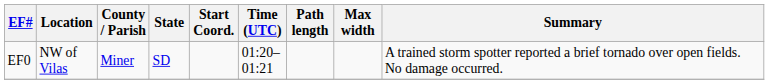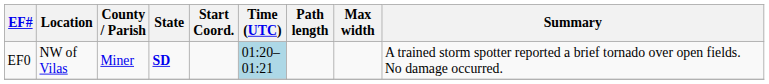(161, 60) normal -> (161, 60) bold
(261, 60) no background -> (261, 60) lightblue background
